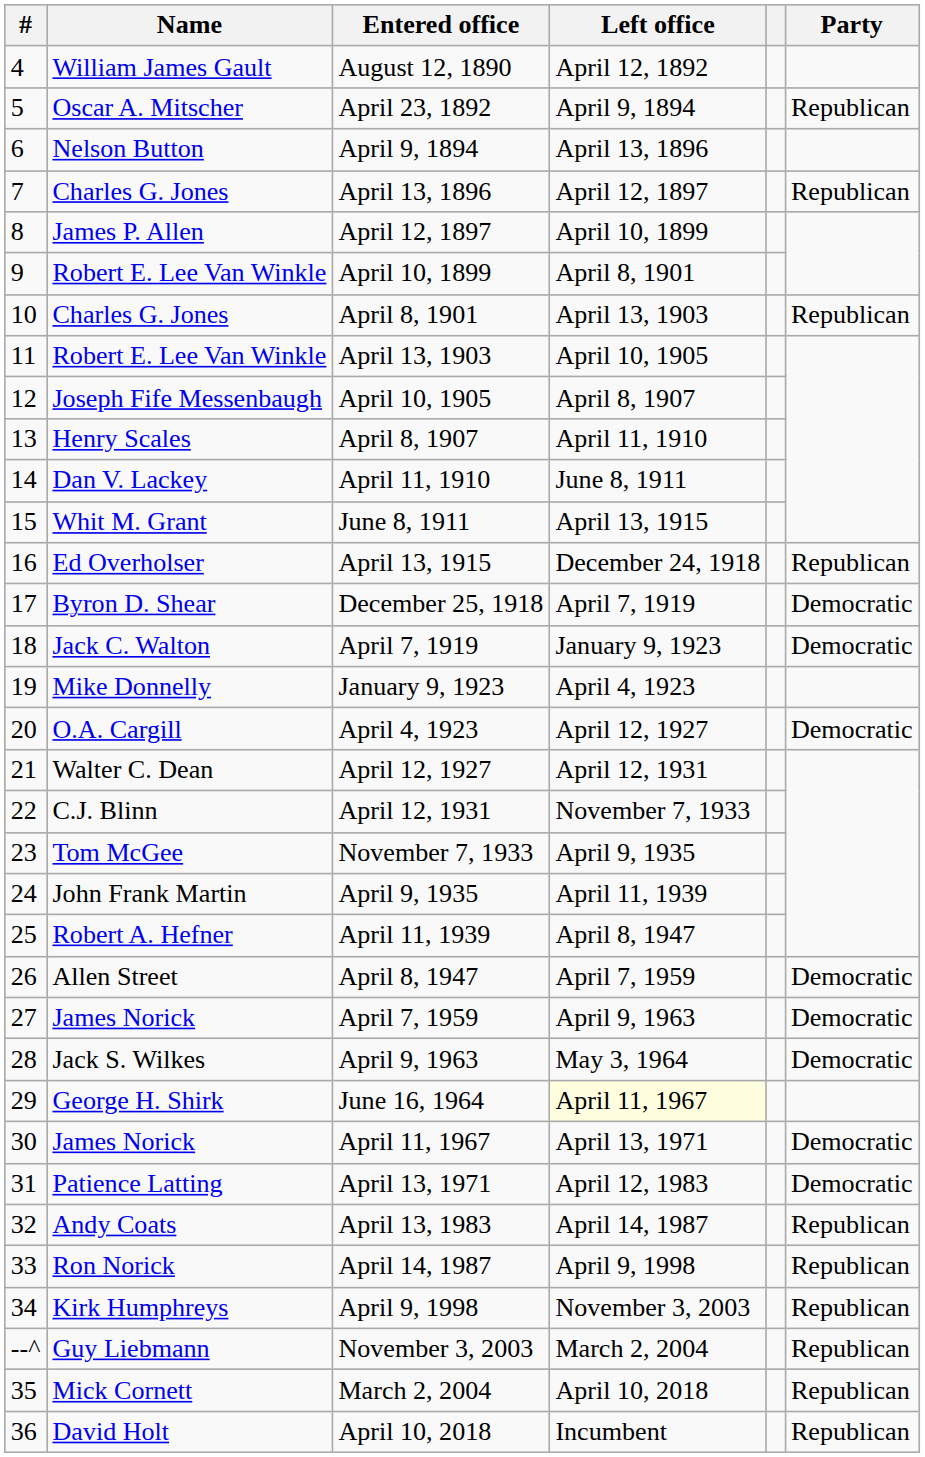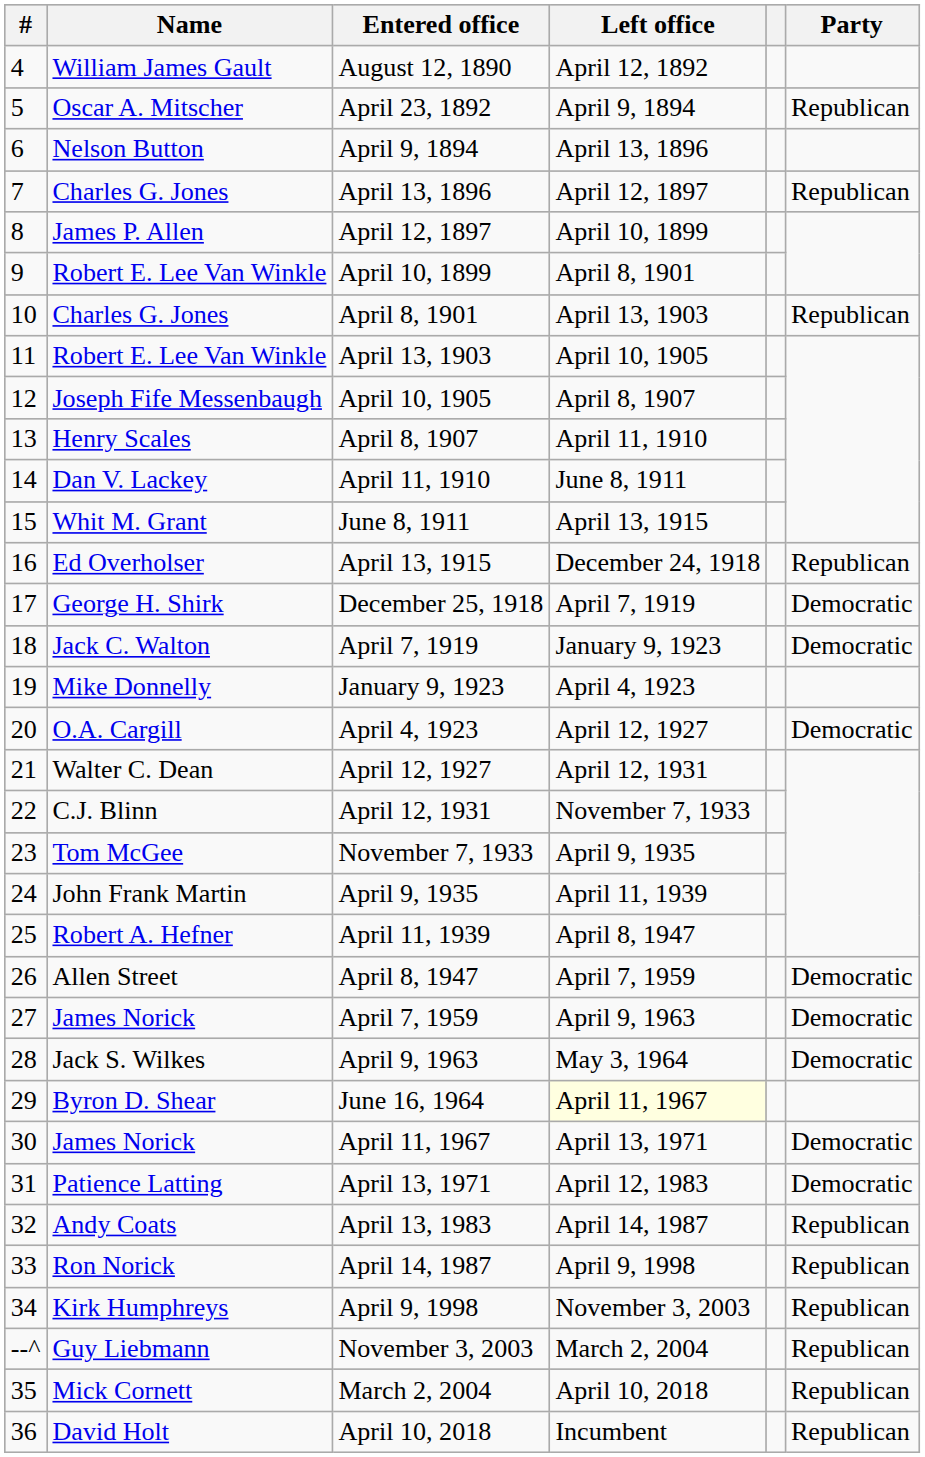(134, 604) Byron D. Shear -> (138, 604) George H. Shirk
(138, 1100) George H. Shirk -> (134, 1100) Byron D. Shear
